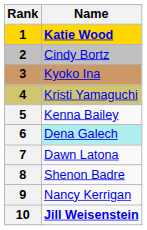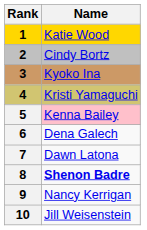(79, 34) bold -> (77, 34) normal
(81, 114) no background -> (81, 114) pink background
(81, 134) paleturquoise background -> (81, 134) no background
(84, 174) normal -> (87, 174) bold
(91, 214) bold -> (87, 214) normal
